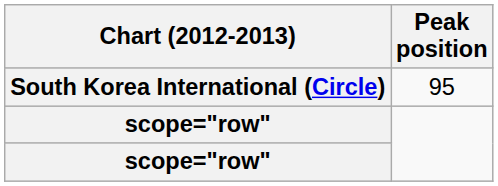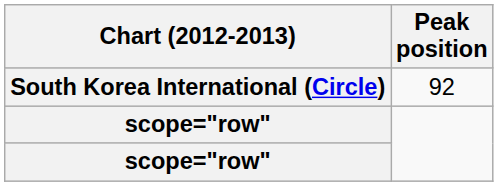(442, 86) 95 -> (442, 86) 92
